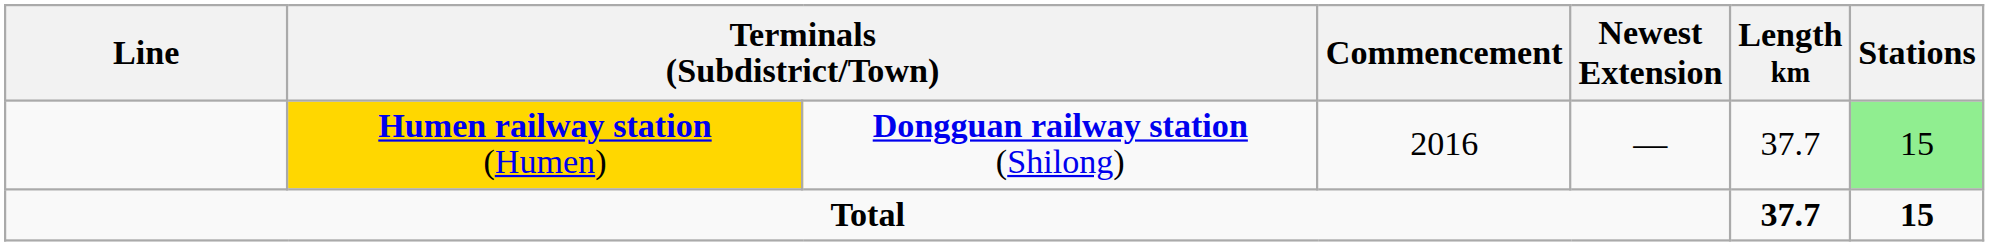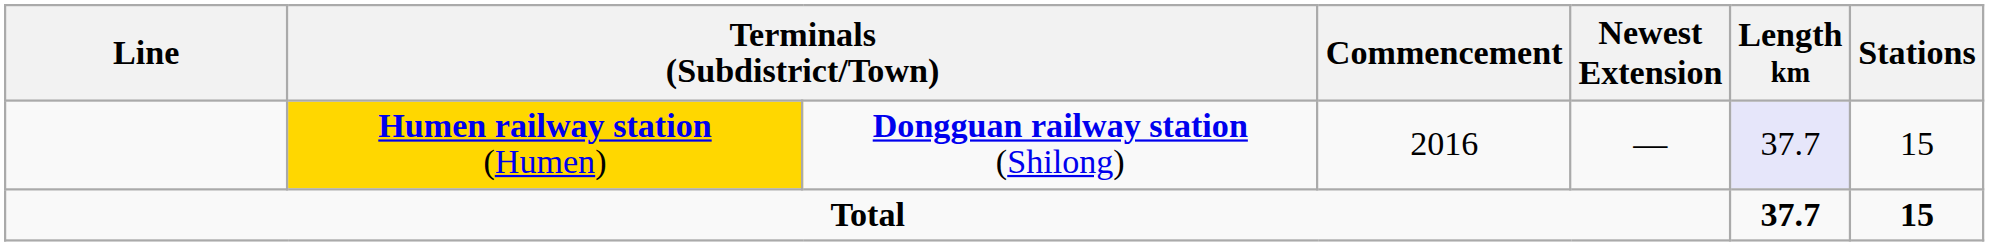(1790, 144) no background -> (1790, 144) lavender background
(1917, 144) lightgreen background -> (1917, 144) no background
